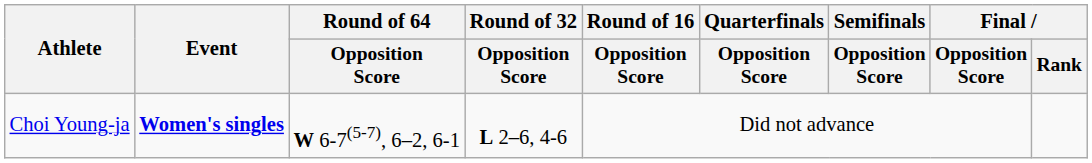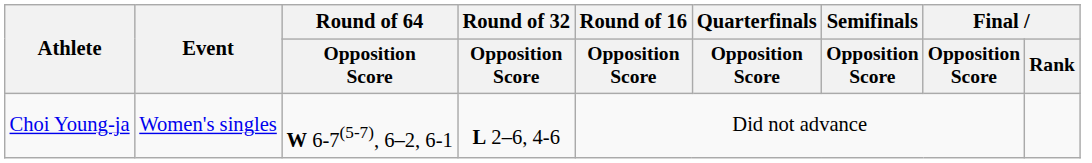(212, 125) bold -> (208, 125) normal
